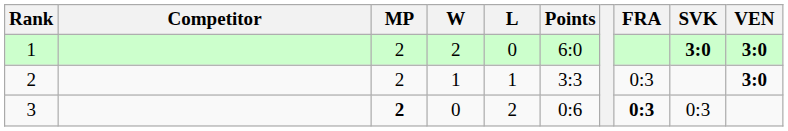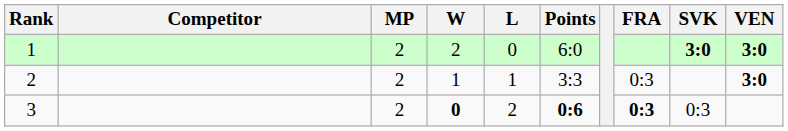(399, 110) bold -> (399, 110) normal
(456, 110) normal -> (456, 110) bold
(570, 110) normal -> (570, 110) bold
